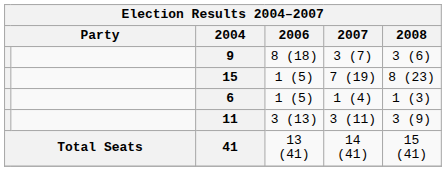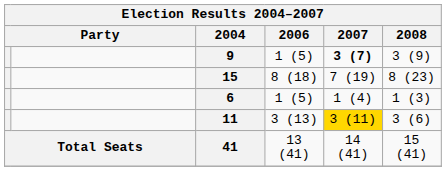(294, 57) 8 (18) -> (294, 57) 1 (5)
(353, 57) normal -> (353, 57) bold
(412, 57) 3 (6) -> (412, 57) 3 (9)
(294, 78) 1 (5) -> (294, 78) 8 (18)
(353, 120) no background -> (353, 120) gold background
(412, 120) 3 (9) -> (412, 120) 3 (6)
